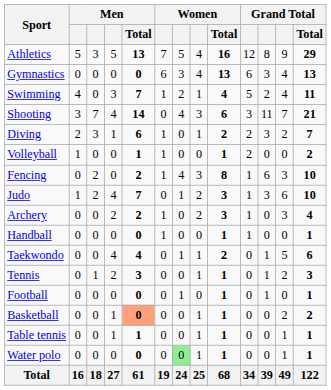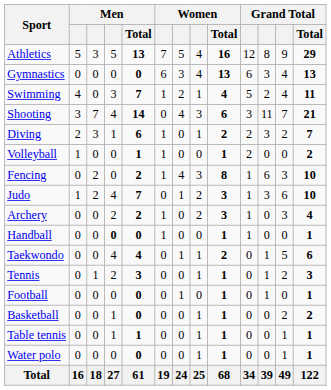(113, 235) normal -> (113, 235) bold
(138, 315) lightsalmon background -> (138, 315) no background
(181, 355) lightgreen background -> (181, 355) no background
